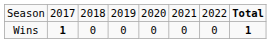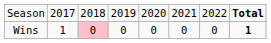(63, 30) bold -> (63, 30) normal
(93, 30) no background -> (93, 30) pink background
